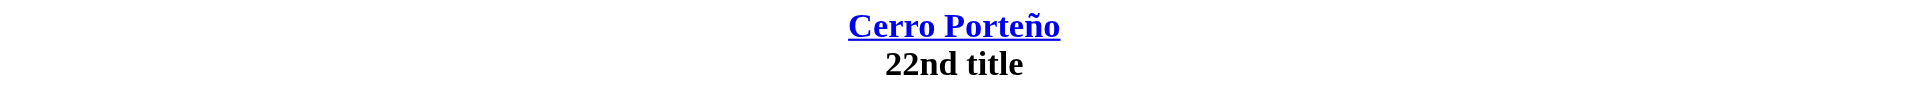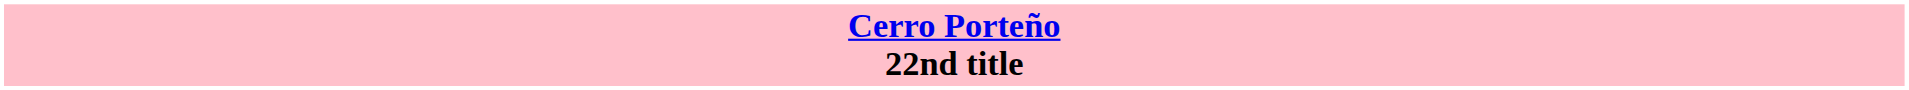(954, 44) no background -> (954, 44) pink background
